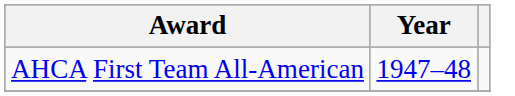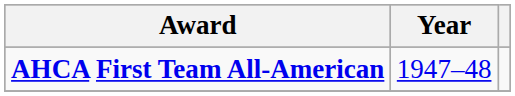(187, 68) normal -> (198, 68) bold
